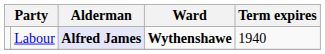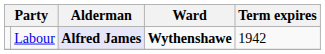(252, 37) 1940 -> (252, 37) 1942
